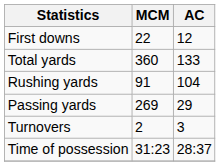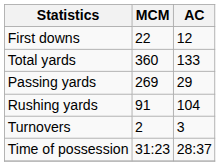rows swapped: (53, 82) <-> (52, 104)
